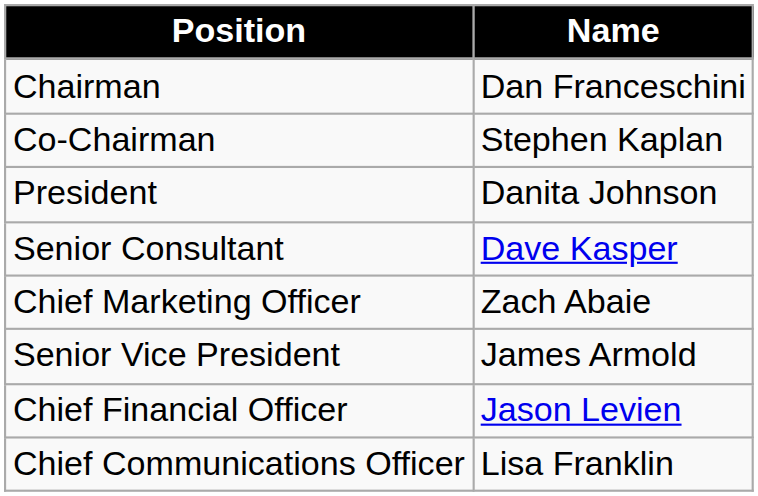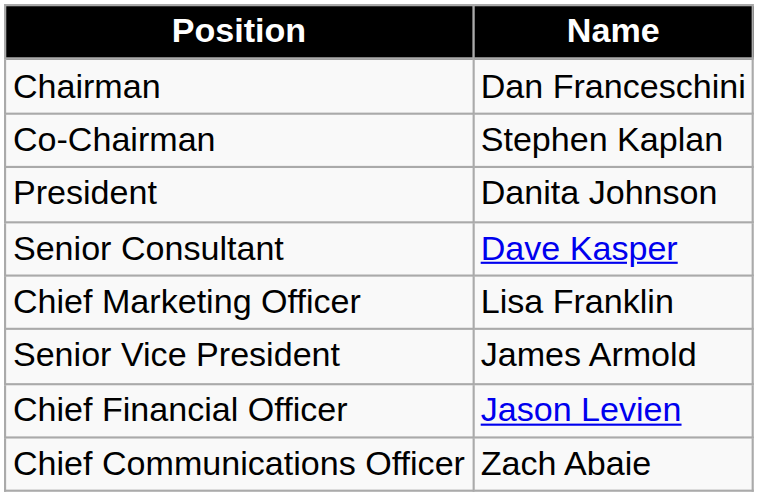(566, 301) Zach Abaie -> (577, 301) Lisa Franklin
(577, 463) Lisa Franklin -> (566, 463) Zach Abaie
